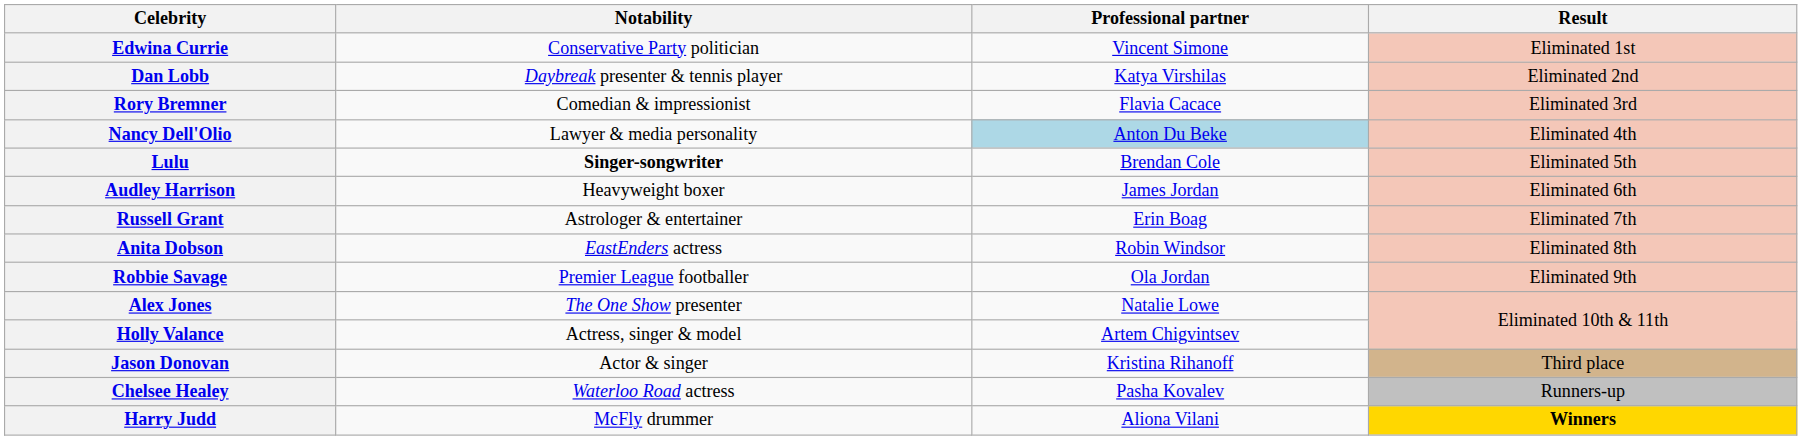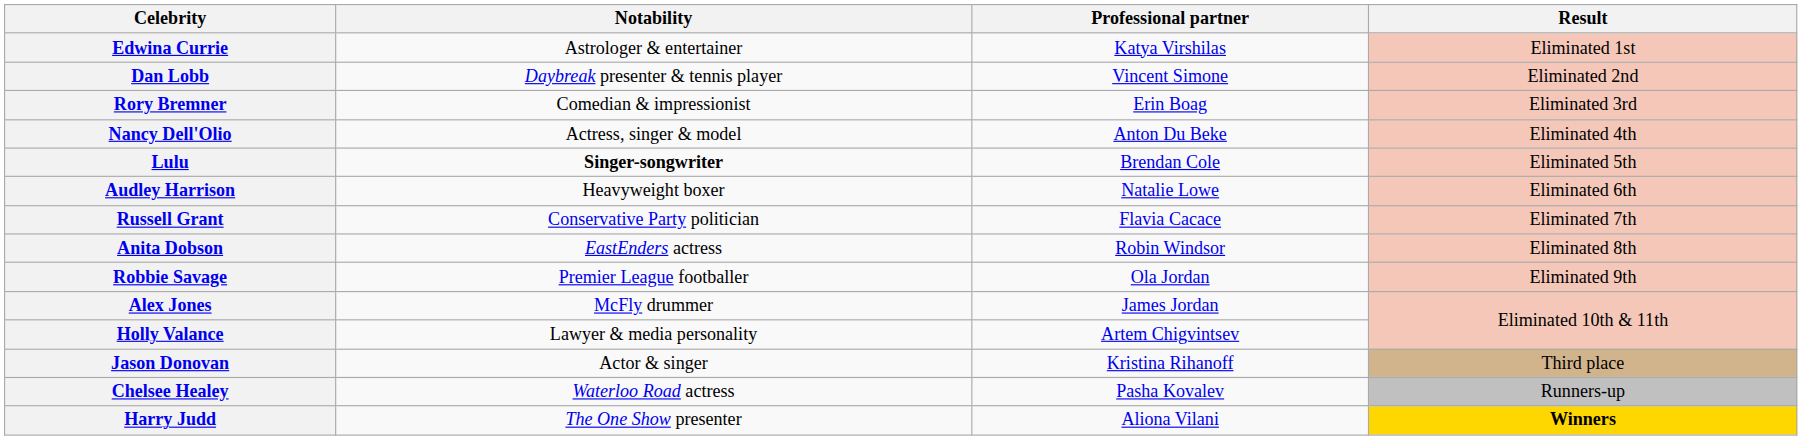(654, 47) Conservative Party politician -> (654, 47) Astrologer & entertainer
(1170, 47) Vincent Simone -> (1170, 47) Katya Virshilas
(1170, 76) Katya Virshilas -> (1170, 76) Vincent Simone
(1170, 104) Flavia Cacace -> (1170, 104) Erin Boag
(654, 133) Lawyer & media personality -> (654, 133) Actress, singer & model
(1170, 133) lightblue background -> (1170, 133) no background
(1170, 190) James Jordan -> (1170, 190) Natalie Lowe
(654, 219) Astrologer & entertainer -> (654, 219) Conservative Party politician
(1170, 219) Erin Boag -> (1170, 219) Flavia Cacace
(654, 305) The One Show presenter -> (654, 305) McFly drummer
(1170, 305) Natalie Lowe -> (1170, 305) James Jordan
(654, 334) Actress, singer & model -> (654, 334) Lawyer & media personality
(654, 420) McFly drummer -> (654, 420) The One Show presenter
